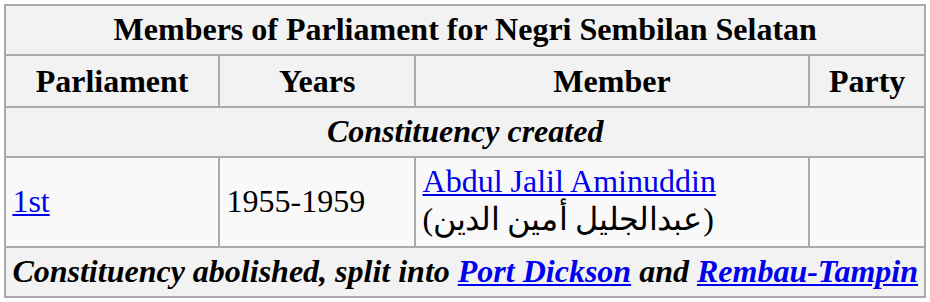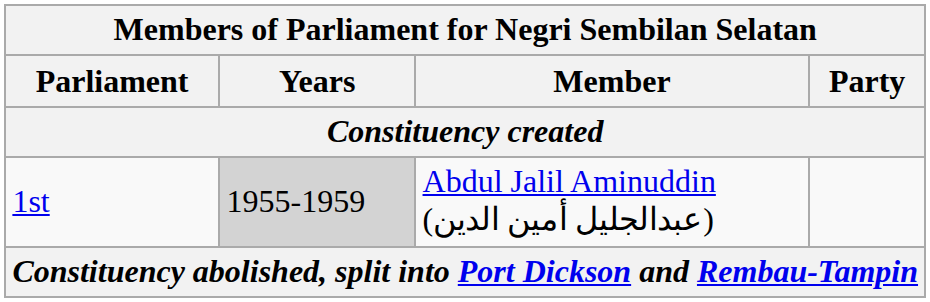(296, 201) no background -> (296, 201) lightgrey background
